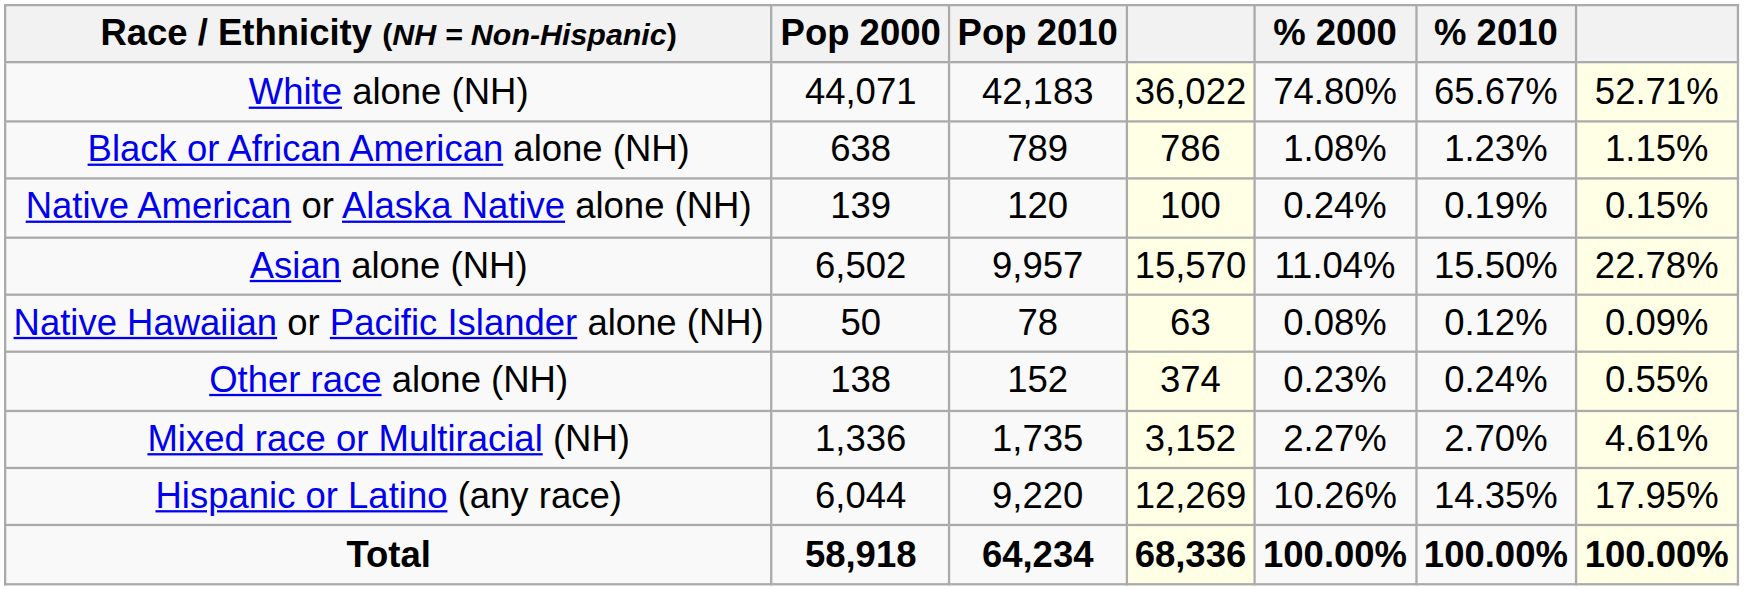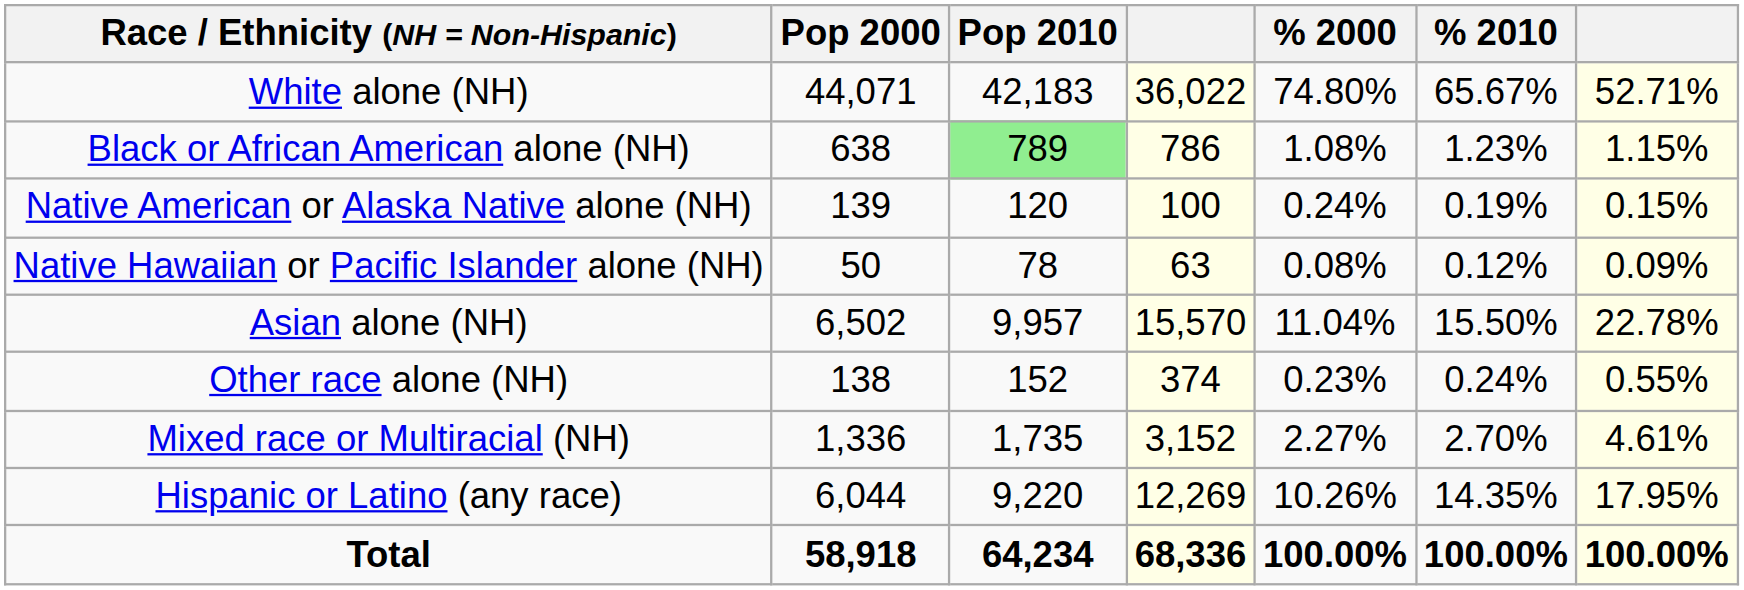(1038, 149) no background -> (1038, 149) lightgreen background
rows swapped: (389, 264) <-> (389, 322)
